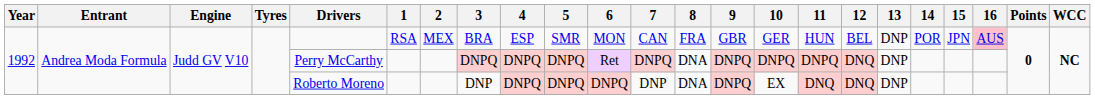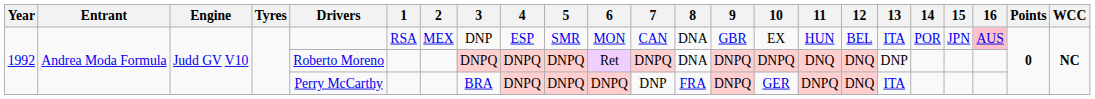(479, 38) BRA -> (479, 38) DNP
(693, 38) FRA -> (693, 38) DNA
(776, 38) GER -> (776, 38) EX
(894, 38) DNP -> (894, 38) ITA
(339, 61) Perry McCarthy -> (339, 61) Roberto Moreno
(820, 61) DNPQ -> (820, 61) DNQ
(339, 83) Roberto Moreno -> (339, 83) Perry McCarthy
(479, 83) DNP -> (479, 83) BRA
(693, 83) DNA -> (693, 83) FRA
(776, 83) EX -> (776, 83) GER
(820, 83) DNQ -> (820, 83) DNPQ
(894, 83) DNP -> (894, 83) ITA
